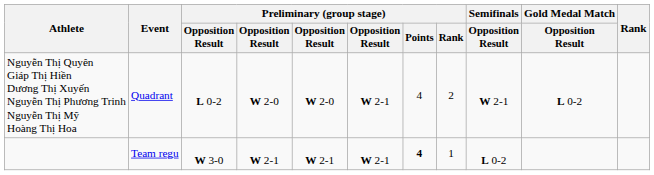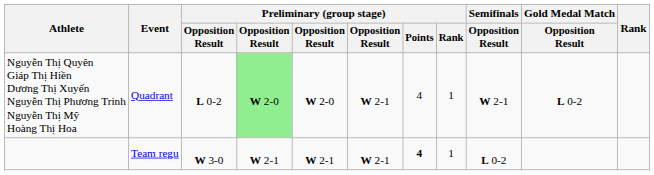(264, 102) no background -> (264, 102) lightgreen background
(451, 95) 2 -> (451, 95) 1
